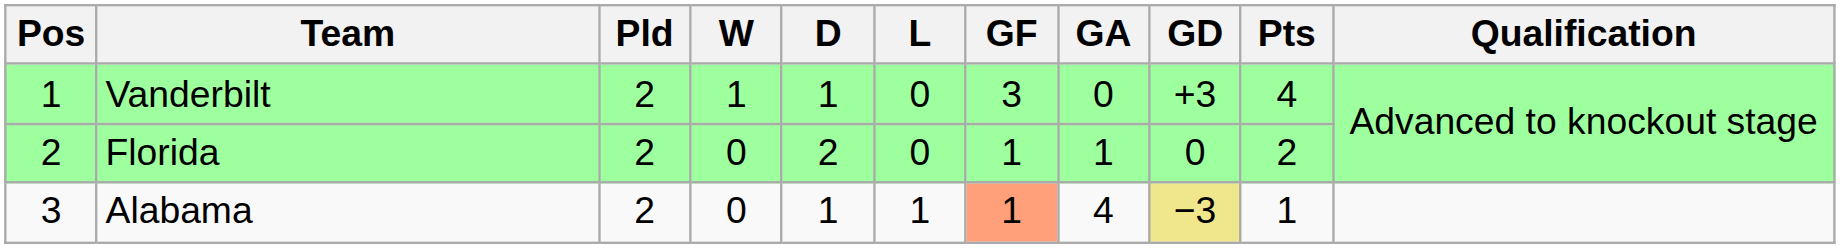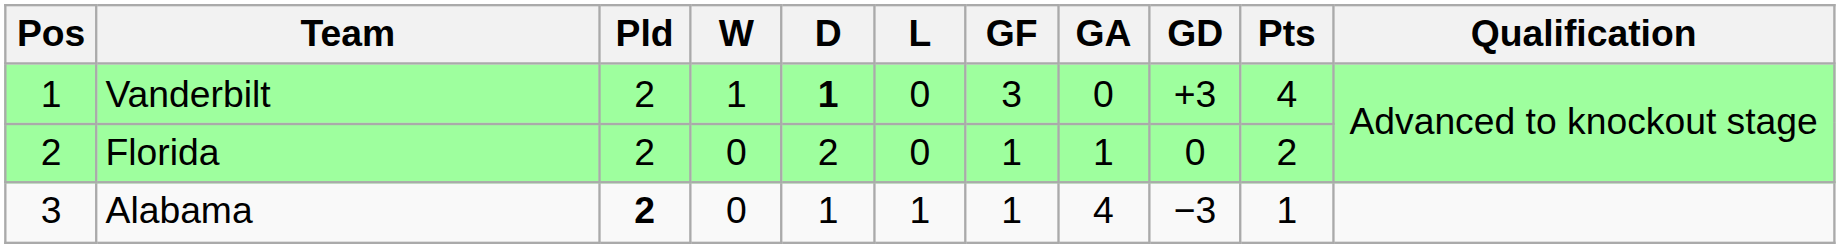(828, 93) normal -> (828, 93) bold
(645, 211) normal -> (645, 211) bold
(1012, 211) lightsalmon background -> (1012, 211) no background
(1195, 211) khaki background -> (1195, 211) no background
